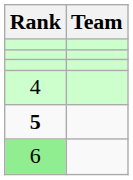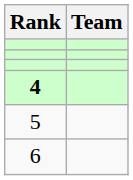(35, 86) normal -> (35, 86) bold
(35, 121) bold -> (35, 121) normal
(35, 156) lightgreen background -> (35, 156) no background
